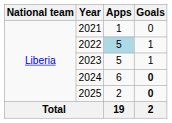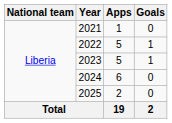(119, 45) lightblue background -> (119, 45) no background
(151, 77) bold -> (151, 77) normal
(151, 93) bold -> (151, 93) normal
